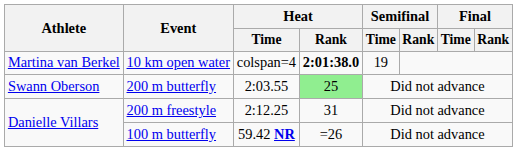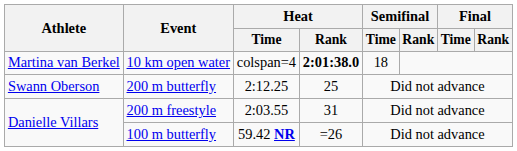(381, 62) 19 -> (381, 62) 18
(266, 86) 2:03.55 -> (266, 86) 2:12.25
(331, 86) lightgreen background -> (331, 86) no background
(266, 110) 2:12.25 -> (266, 110) 2:03.55
